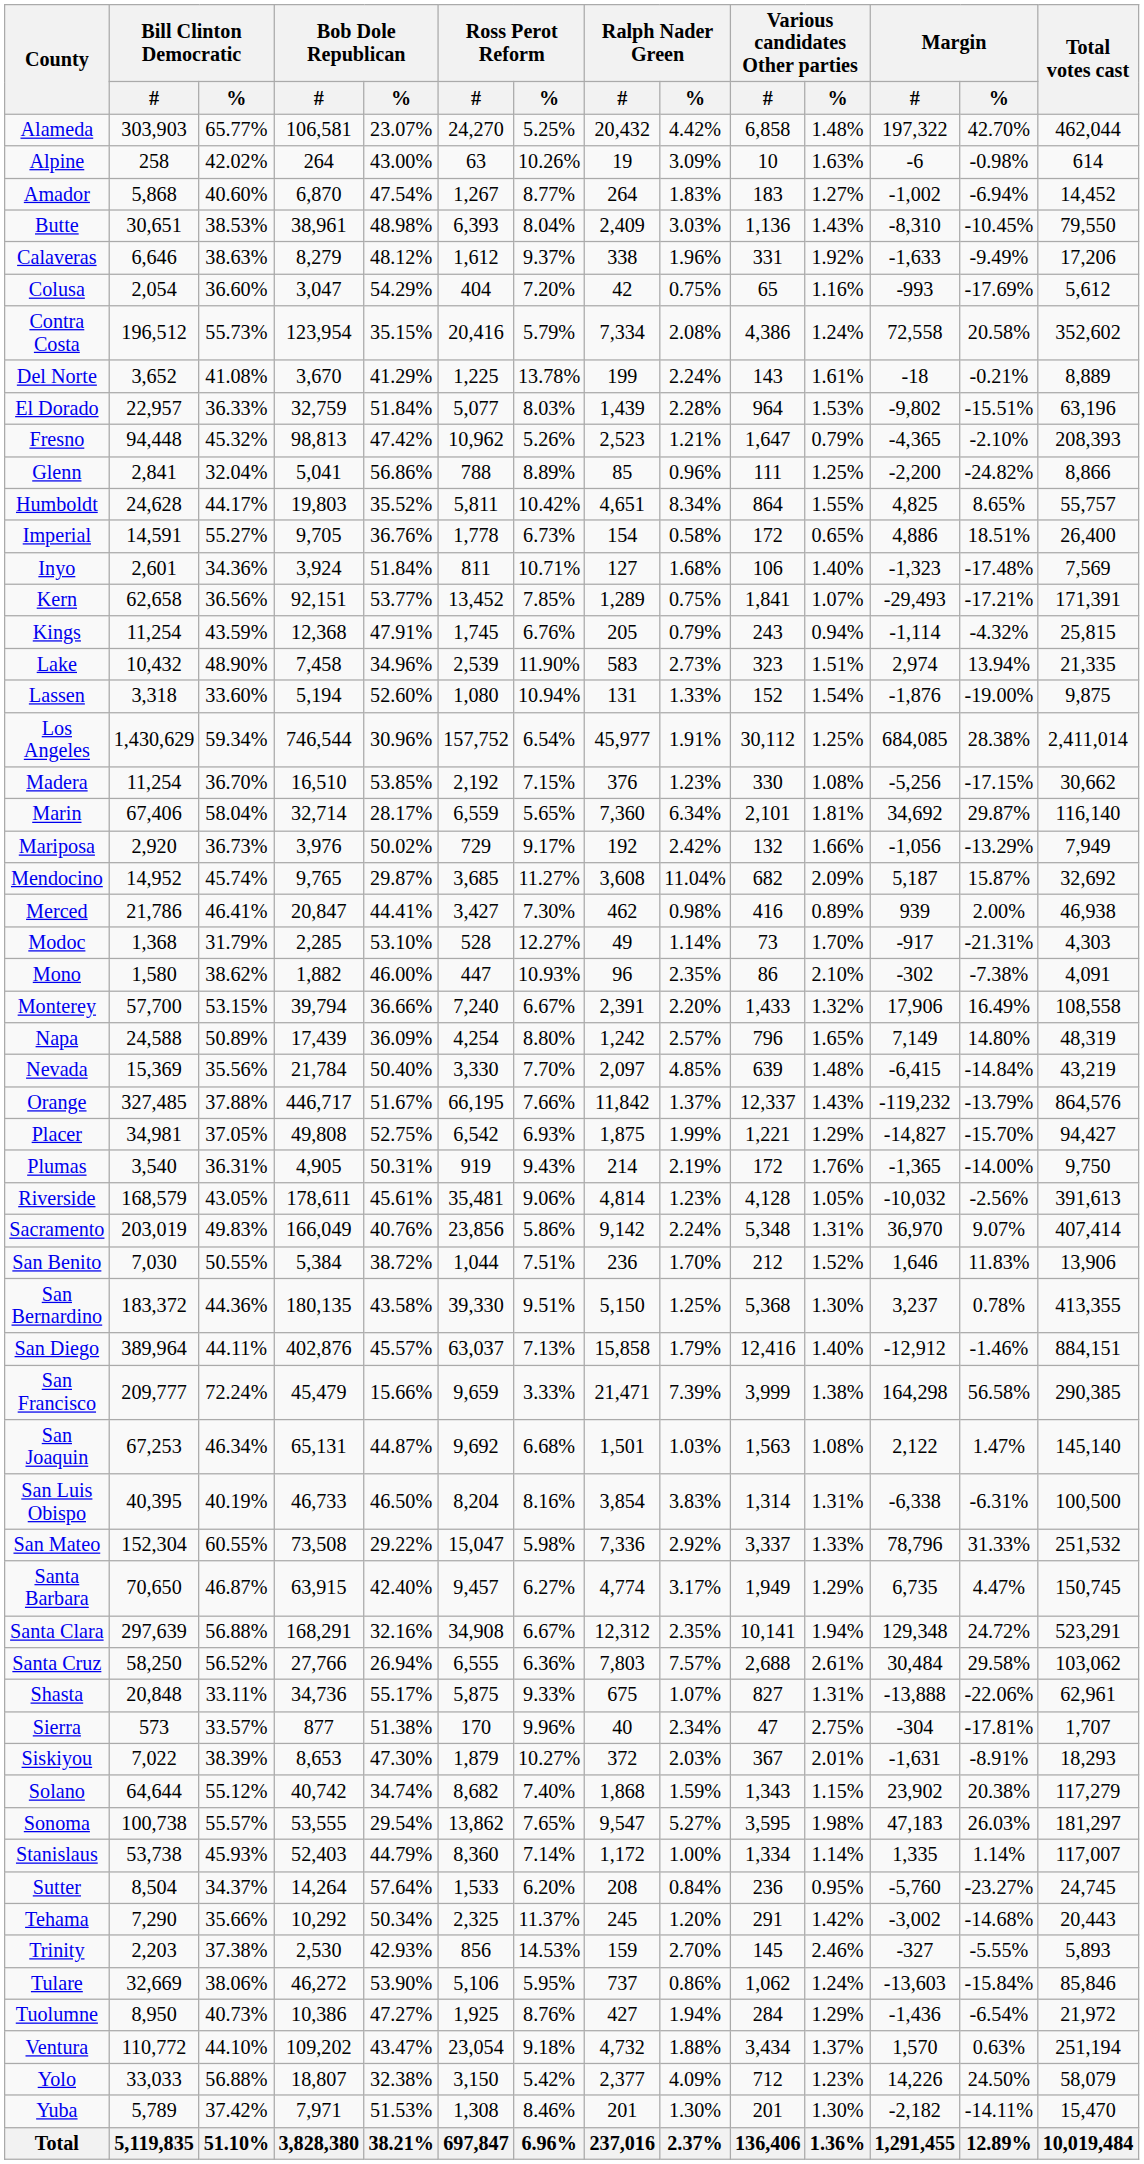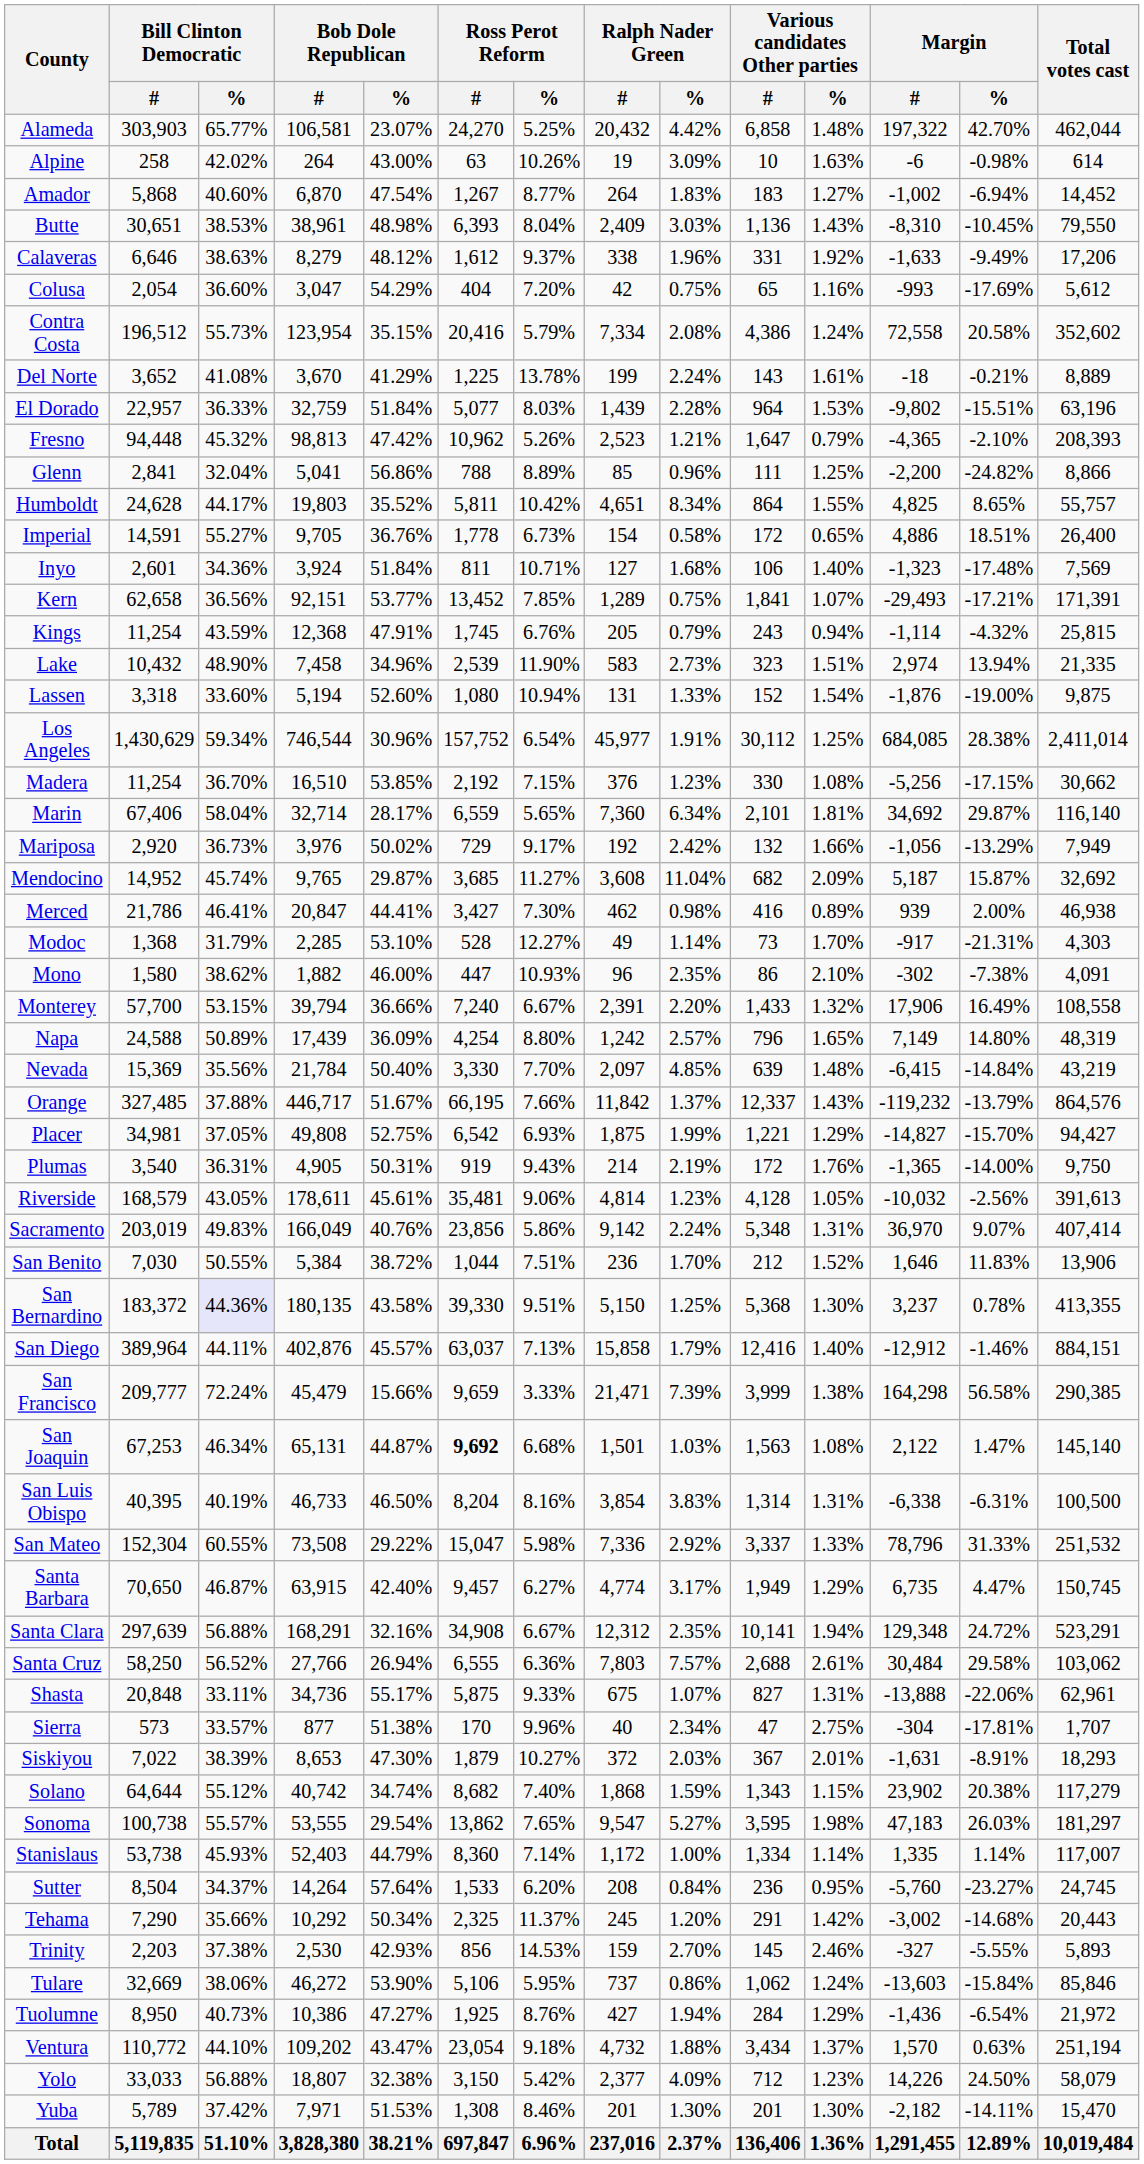(236, 1305) no background -> (236, 1305) lavender background
(476, 1446) normal -> (476, 1446) bold
